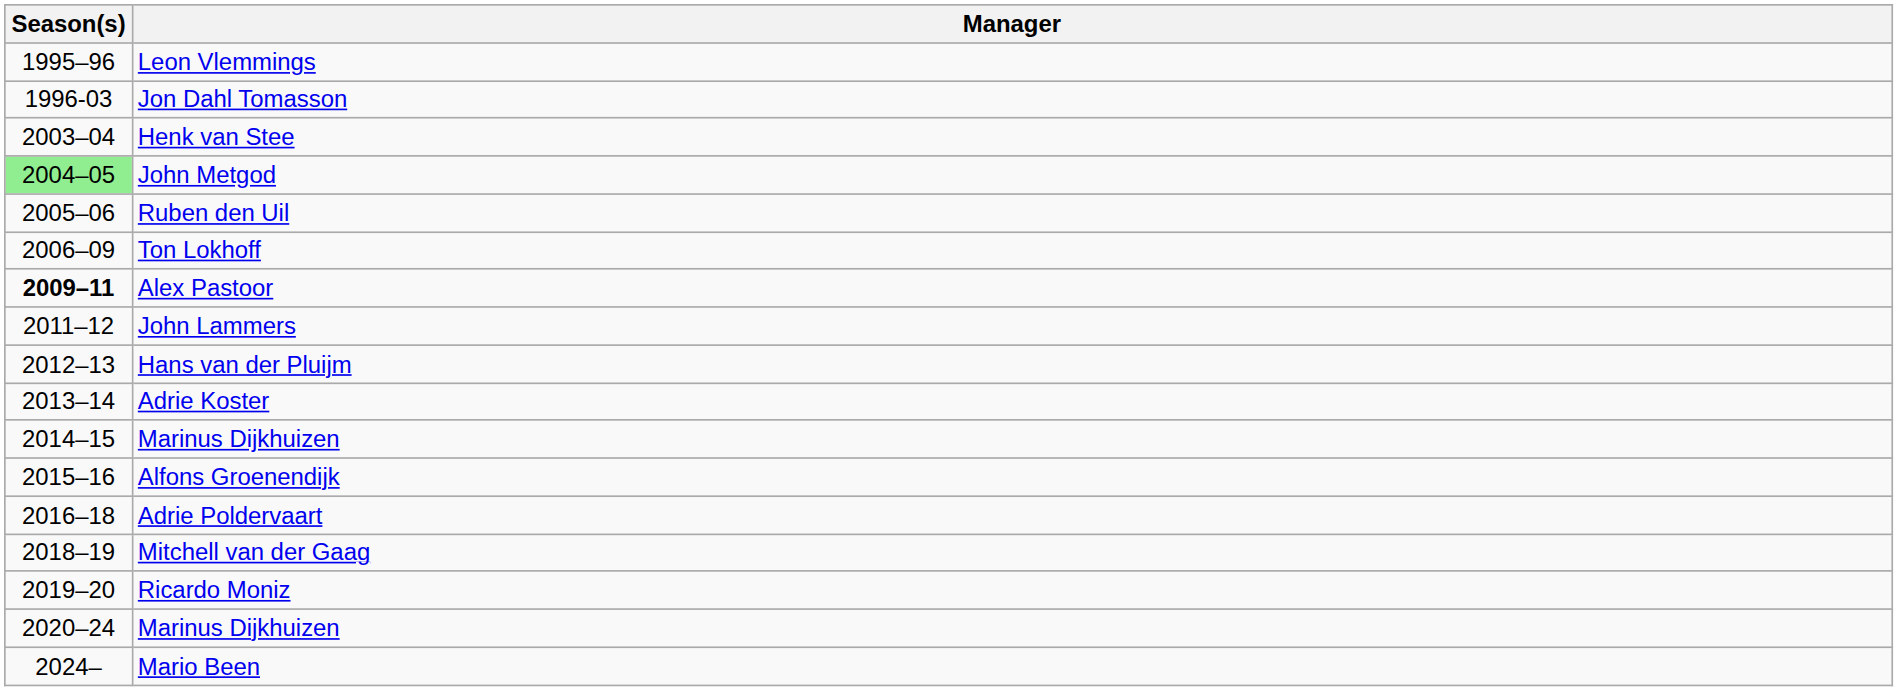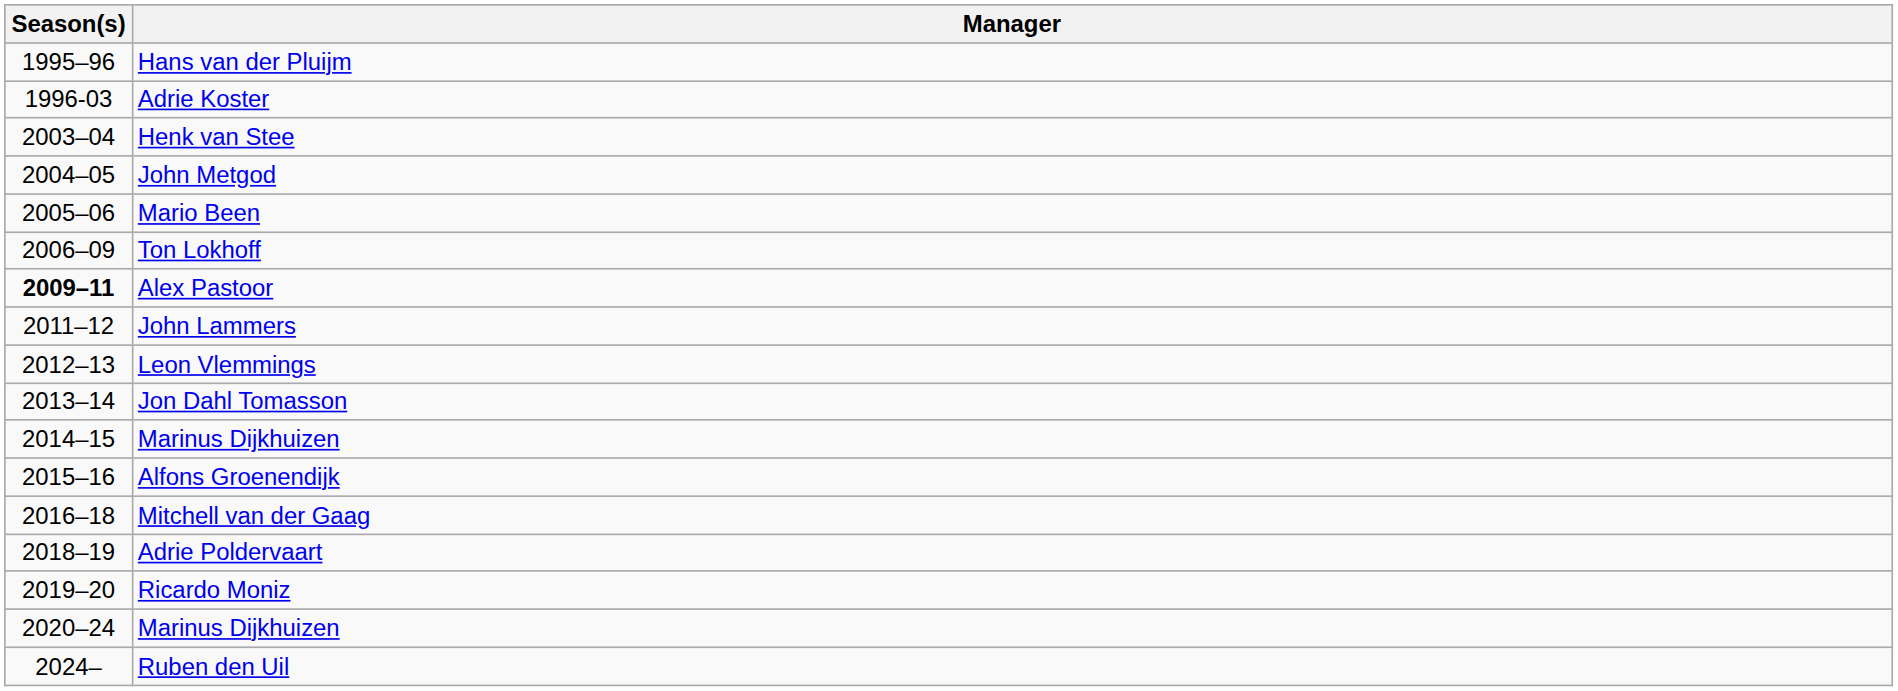(227, 62) Leon Vlemmings -> (245, 62) Hans van der Pluijm
(243, 100) Jon Dahl Tomasson -> (204, 100) Adrie Koster
(69, 175) lightgreen background -> (69, 175) no background
(214, 213) Ruben den Uil -> (199, 213) Mario Been
(245, 364) Hans van der Pluijm -> (227, 364) Leon Vlemmings
(204, 402) Adrie Koster -> (243, 402) Jon Dahl Tomasson
(230, 515) Adrie Poldervaart -> (254, 515) Mitchell van der Gaag
(254, 553) Mitchell van der Gaag -> (230, 553) Adrie Poldervaart
(199, 666) Mario Been -> (214, 666) Ruben den Uil
